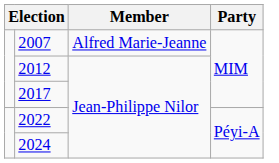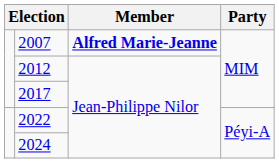(139, 42) normal -> (145, 42) bold
